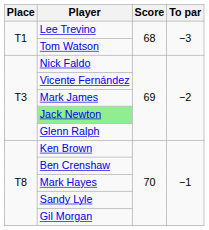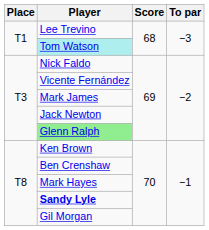(69, 47) no background -> (69, 47) paleturquoise background
(70, 115) lightgreen background -> (70, 115) no background
(70, 132) no background -> (70, 132) lightgreen background
(66, 200) normal -> (68, 200) bold
